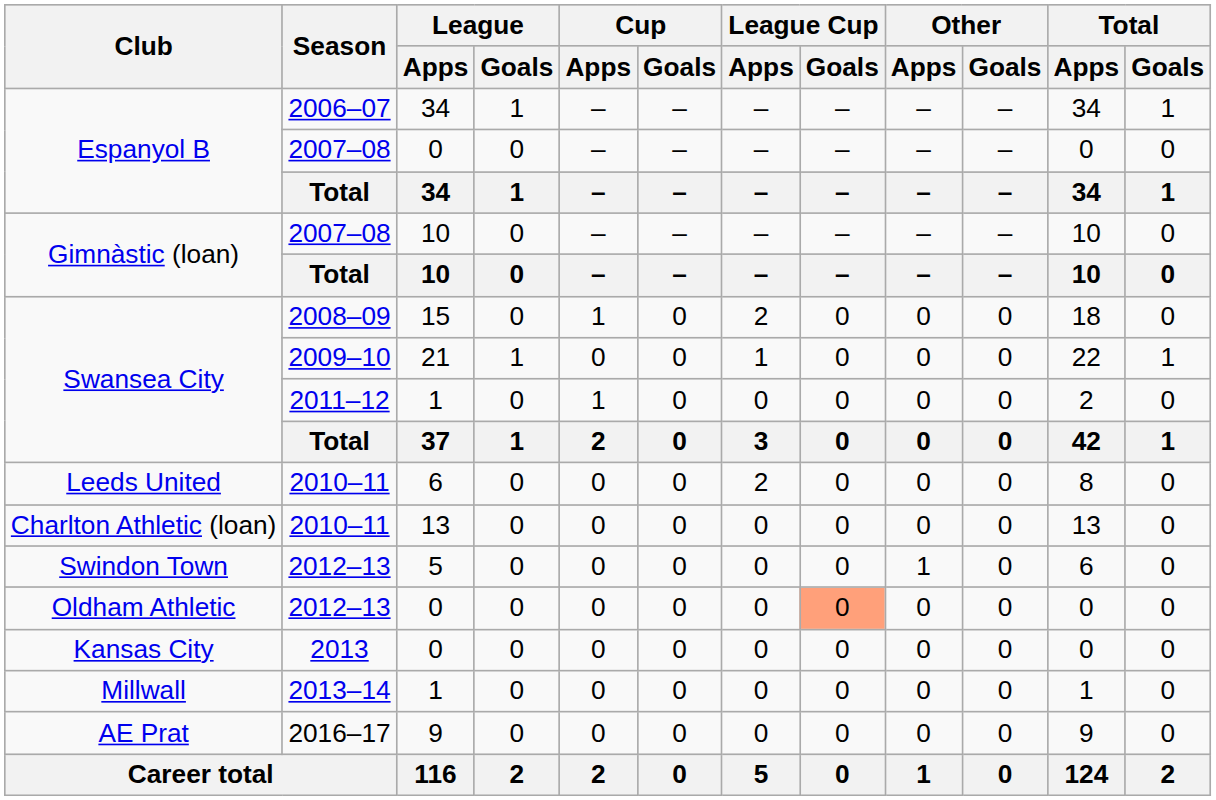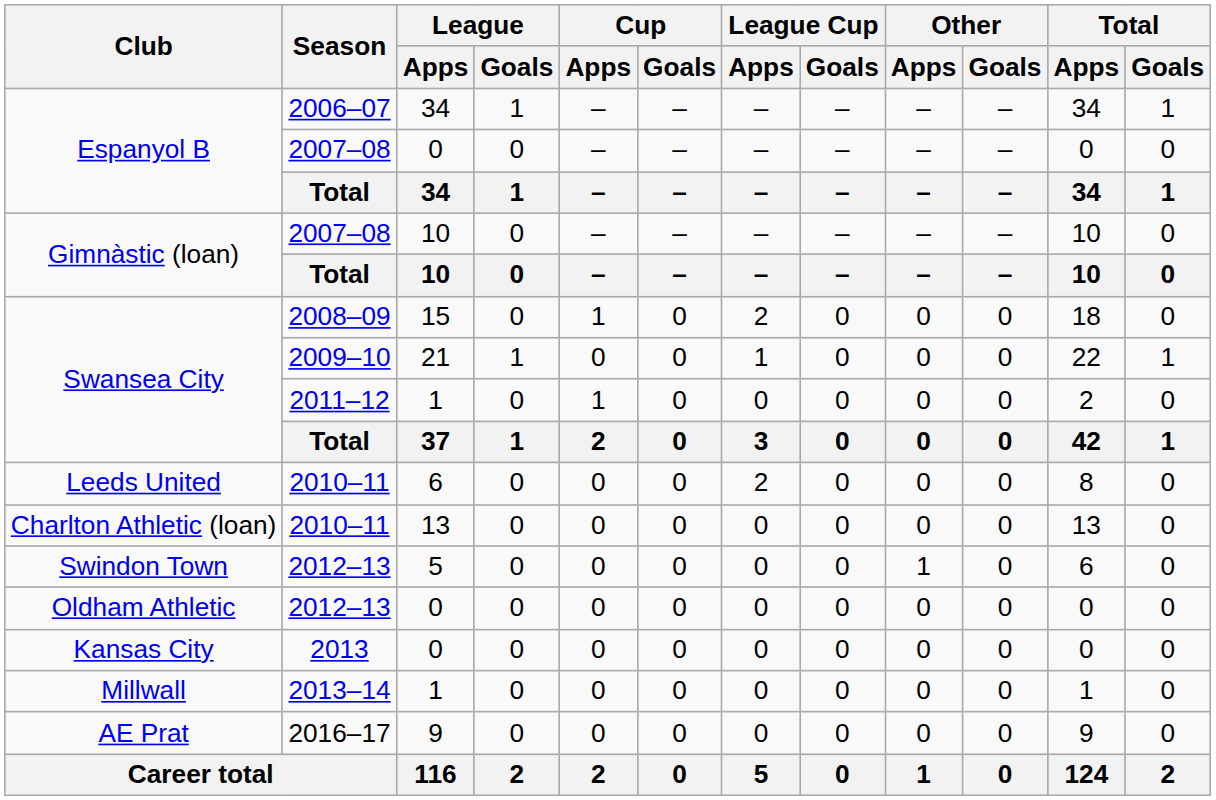(842, 607) lightsalmon background -> (842, 607) no background
